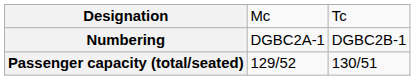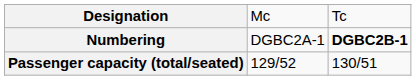(369, 39) normal -> (370, 39) bold
